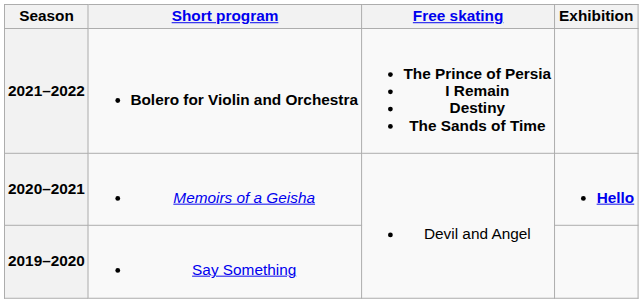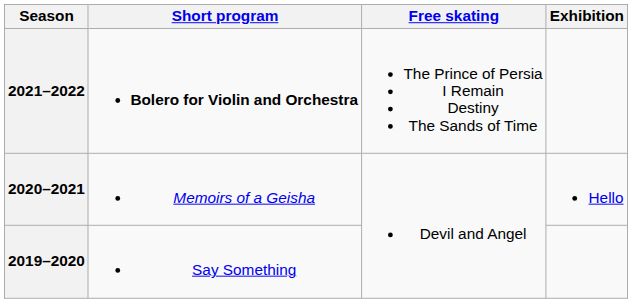(458, 100) bold -> (454, 100) normal
(596, 198) bold -> (587, 198) normal
